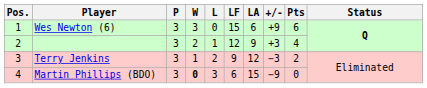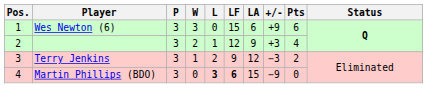(195, 75) bold -> (195, 75) normal
(215, 75) normal -> (215, 75) bold
(234, 75) normal -> (234, 75) bold
